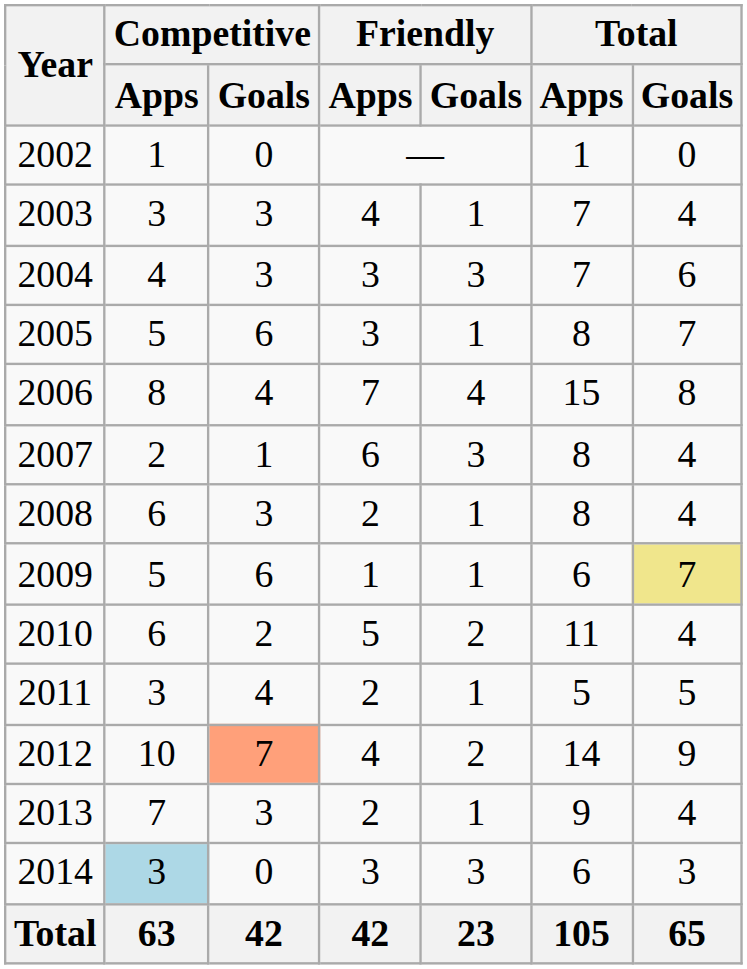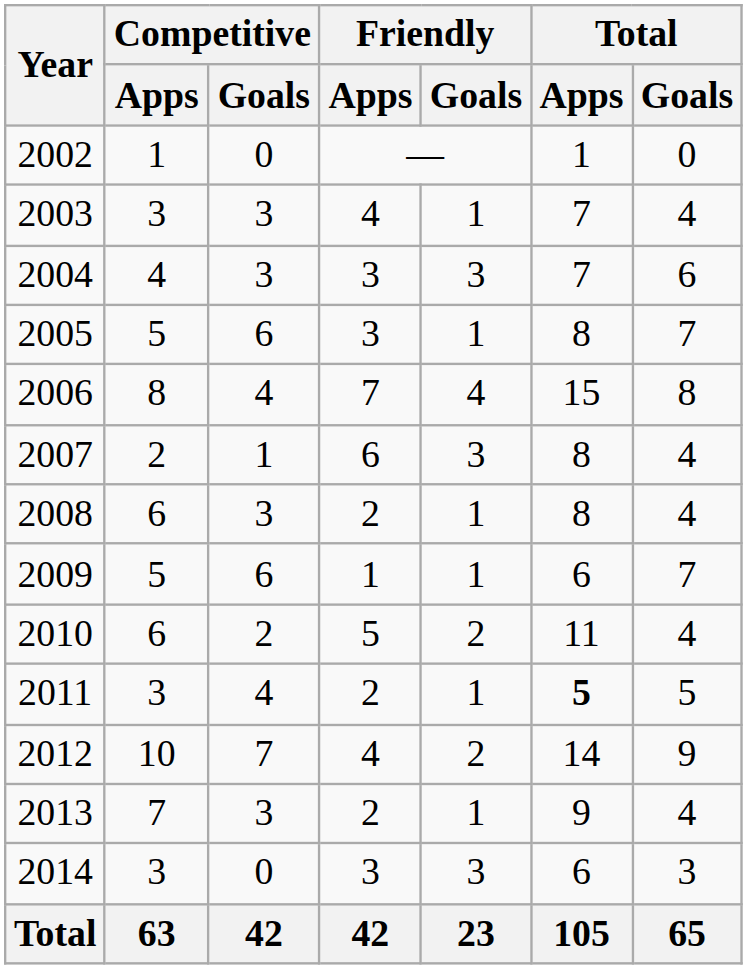(687, 573) khaki background -> (687, 573) no background
(581, 693) normal -> (581, 693) bold
(264, 753) lightsalmon background -> (264, 753) no background
(157, 872) lightblue background -> (157, 872) no background
